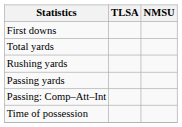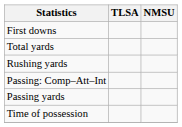rows swapped: (36, 80) <-> (56, 97)
